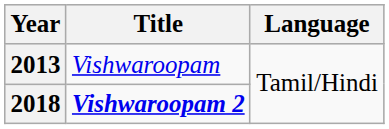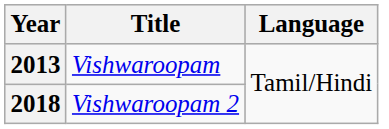(158, 103) bold -> (156, 103) normal
